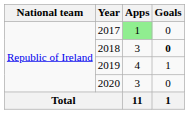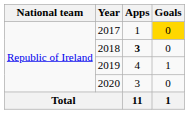(137, 30) lightgreen background -> (137, 30) no background
(168, 30) no background -> (168, 30) gold background
(137, 48) normal -> (137, 48) bold
(168, 48) bold -> (168, 48) normal
